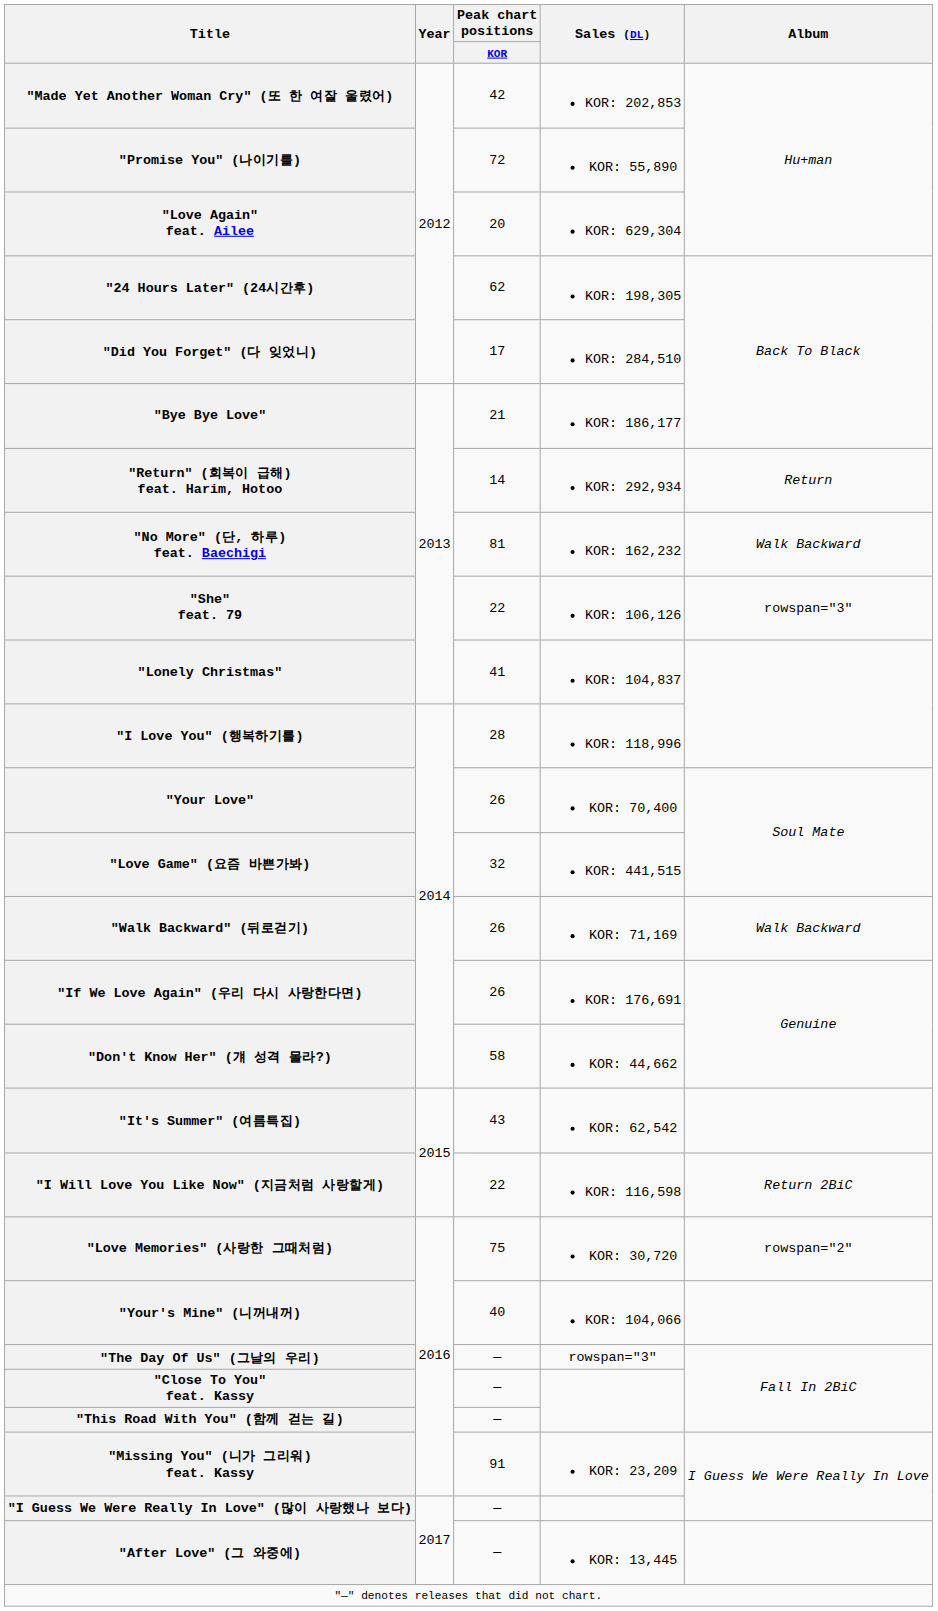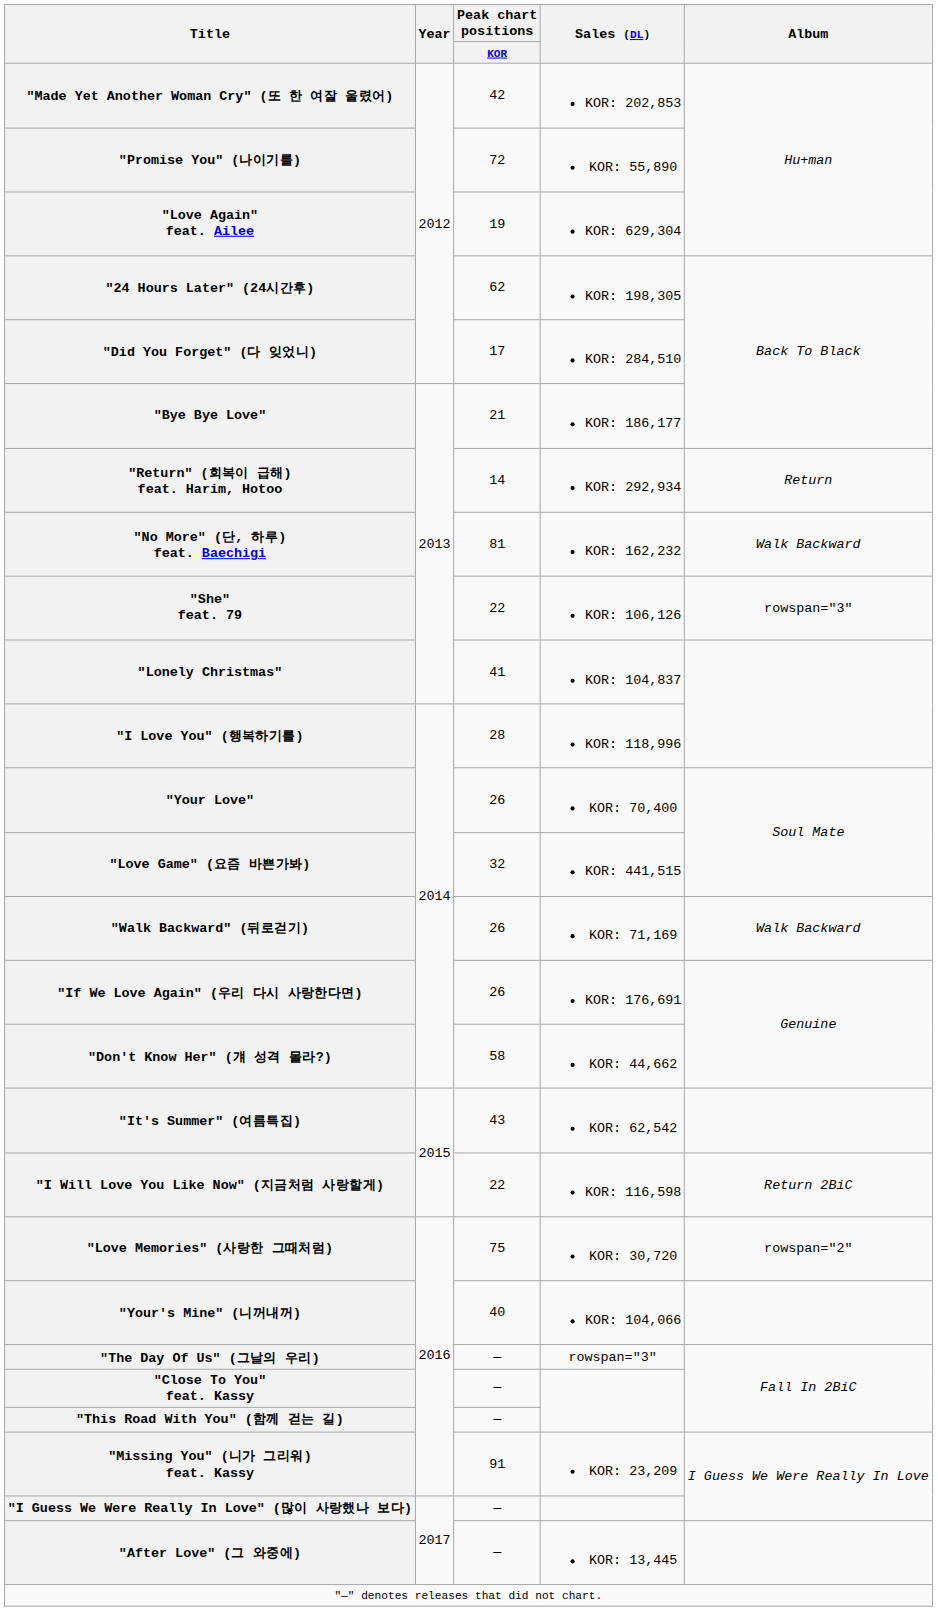(497, 224) 20 -> (497, 224) 19
